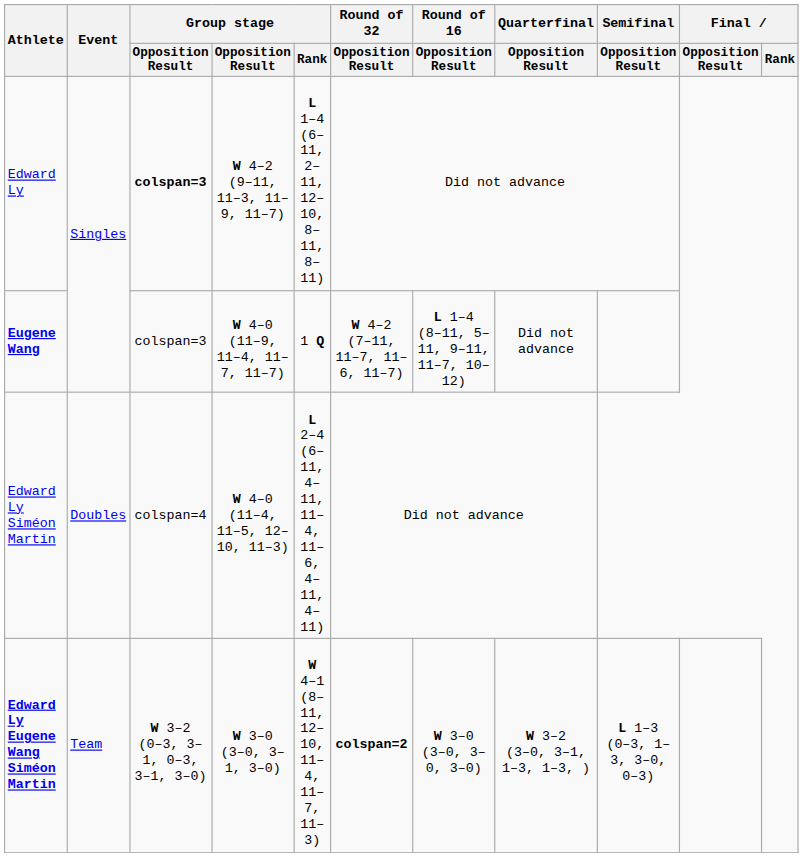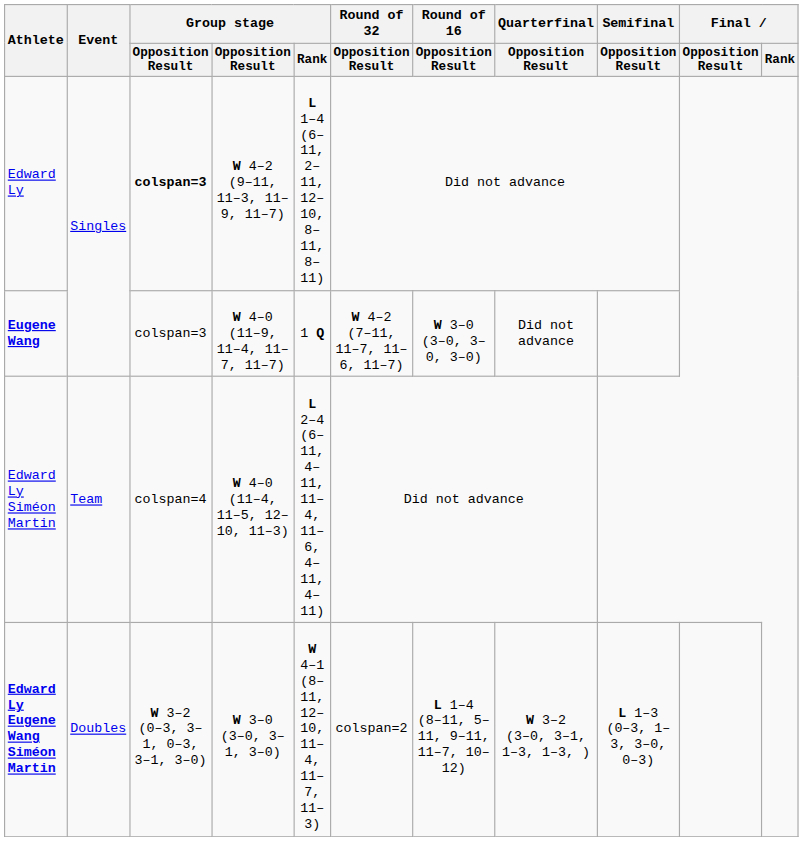(454, 349) L 1–4 (8–11, 5–11, 9–11, 11–7, 10–12) -> (454, 341) W 3–0 (3–0, 3–0, 3–0)
(98, 515) Doubles -> (86, 499) Team
(86, 745) Team -> (98, 729) Doubles
(372, 745) bold -> (372, 729) normal
(454, 753) W 3–0 (3–0, 3–0, 3–0) -> (454, 737) L 1–4 (8–11, 5–11, 9–11, 11–7, 10–12)
